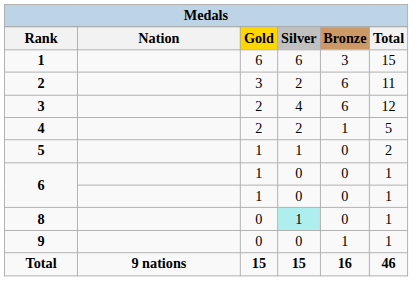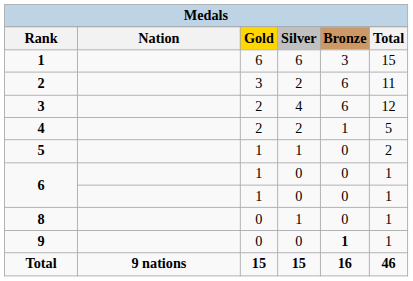(299, 219) paleturquoise background -> (299, 219) no background
(345, 241) normal -> (345, 241) bold
